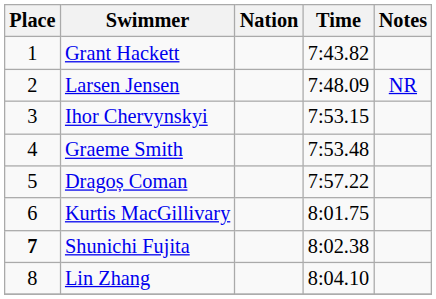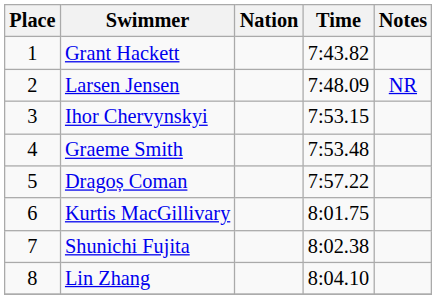(32, 246) bold -> (32, 246) normal
